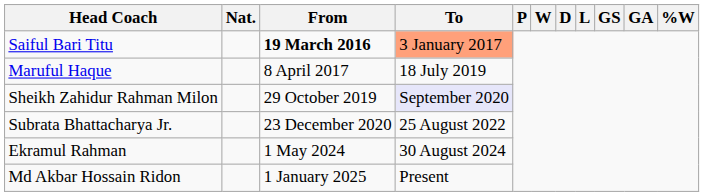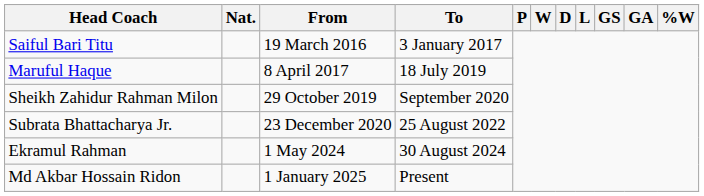(317, 44) bold -> (315, 44) normal
(451, 44) lightsalmon background -> (451, 44) no background
(454, 97) lavender background -> (454, 97) no background
